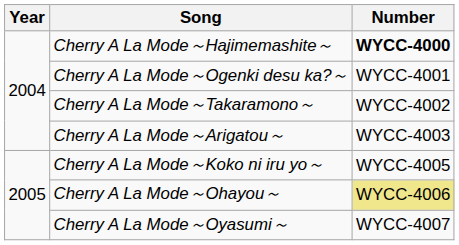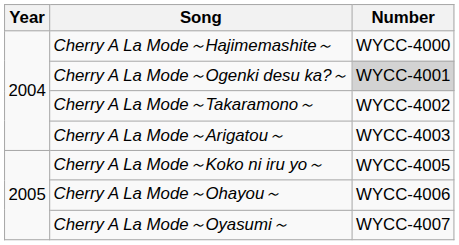(403, 46) bold -> (403, 46) normal
(403, 75) no background -> (403, 75) lightgrey background
(403, 195) khaki background -> (403, 195) no background
